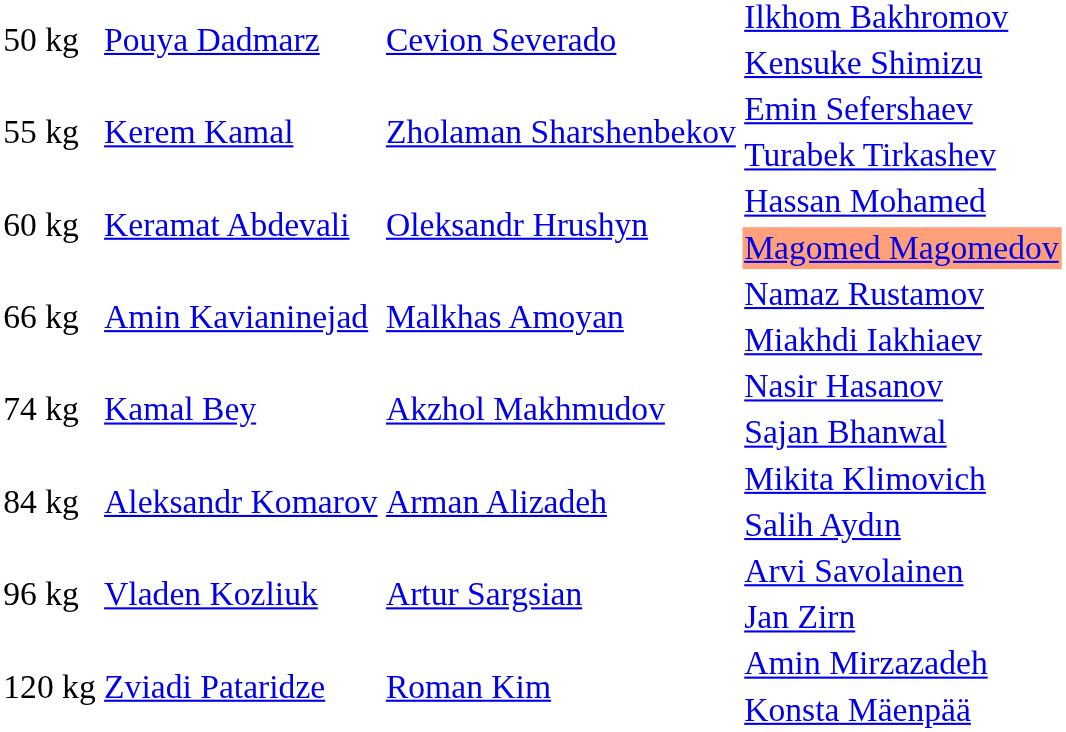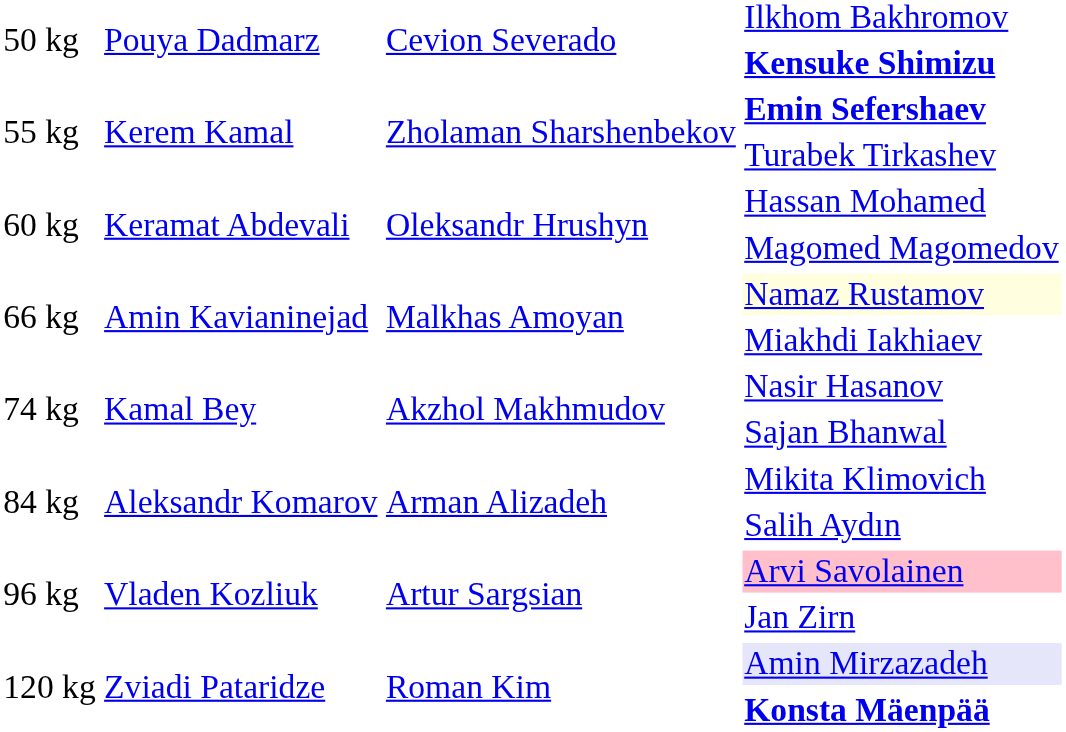(863, 62) normal -> (870, 62) bold
(859, 109) normal -> (865, 109) bold
(901, 247) lightsalmon background -> (901, 247) no background
(864, 293) no background -> (864, 293) lightyellow background
(854, 571) no background -> (854, 571) pink background
(866, 663) no background -> (866, 663) lavender background
(858, 709) normal -> (867, 709) bold
